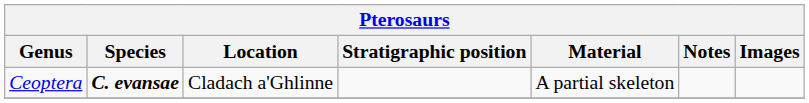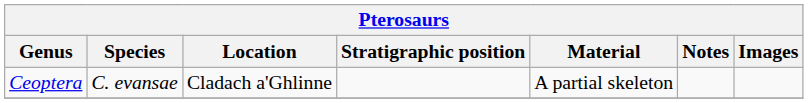(135, 82) bold -> (135, 82) normal
